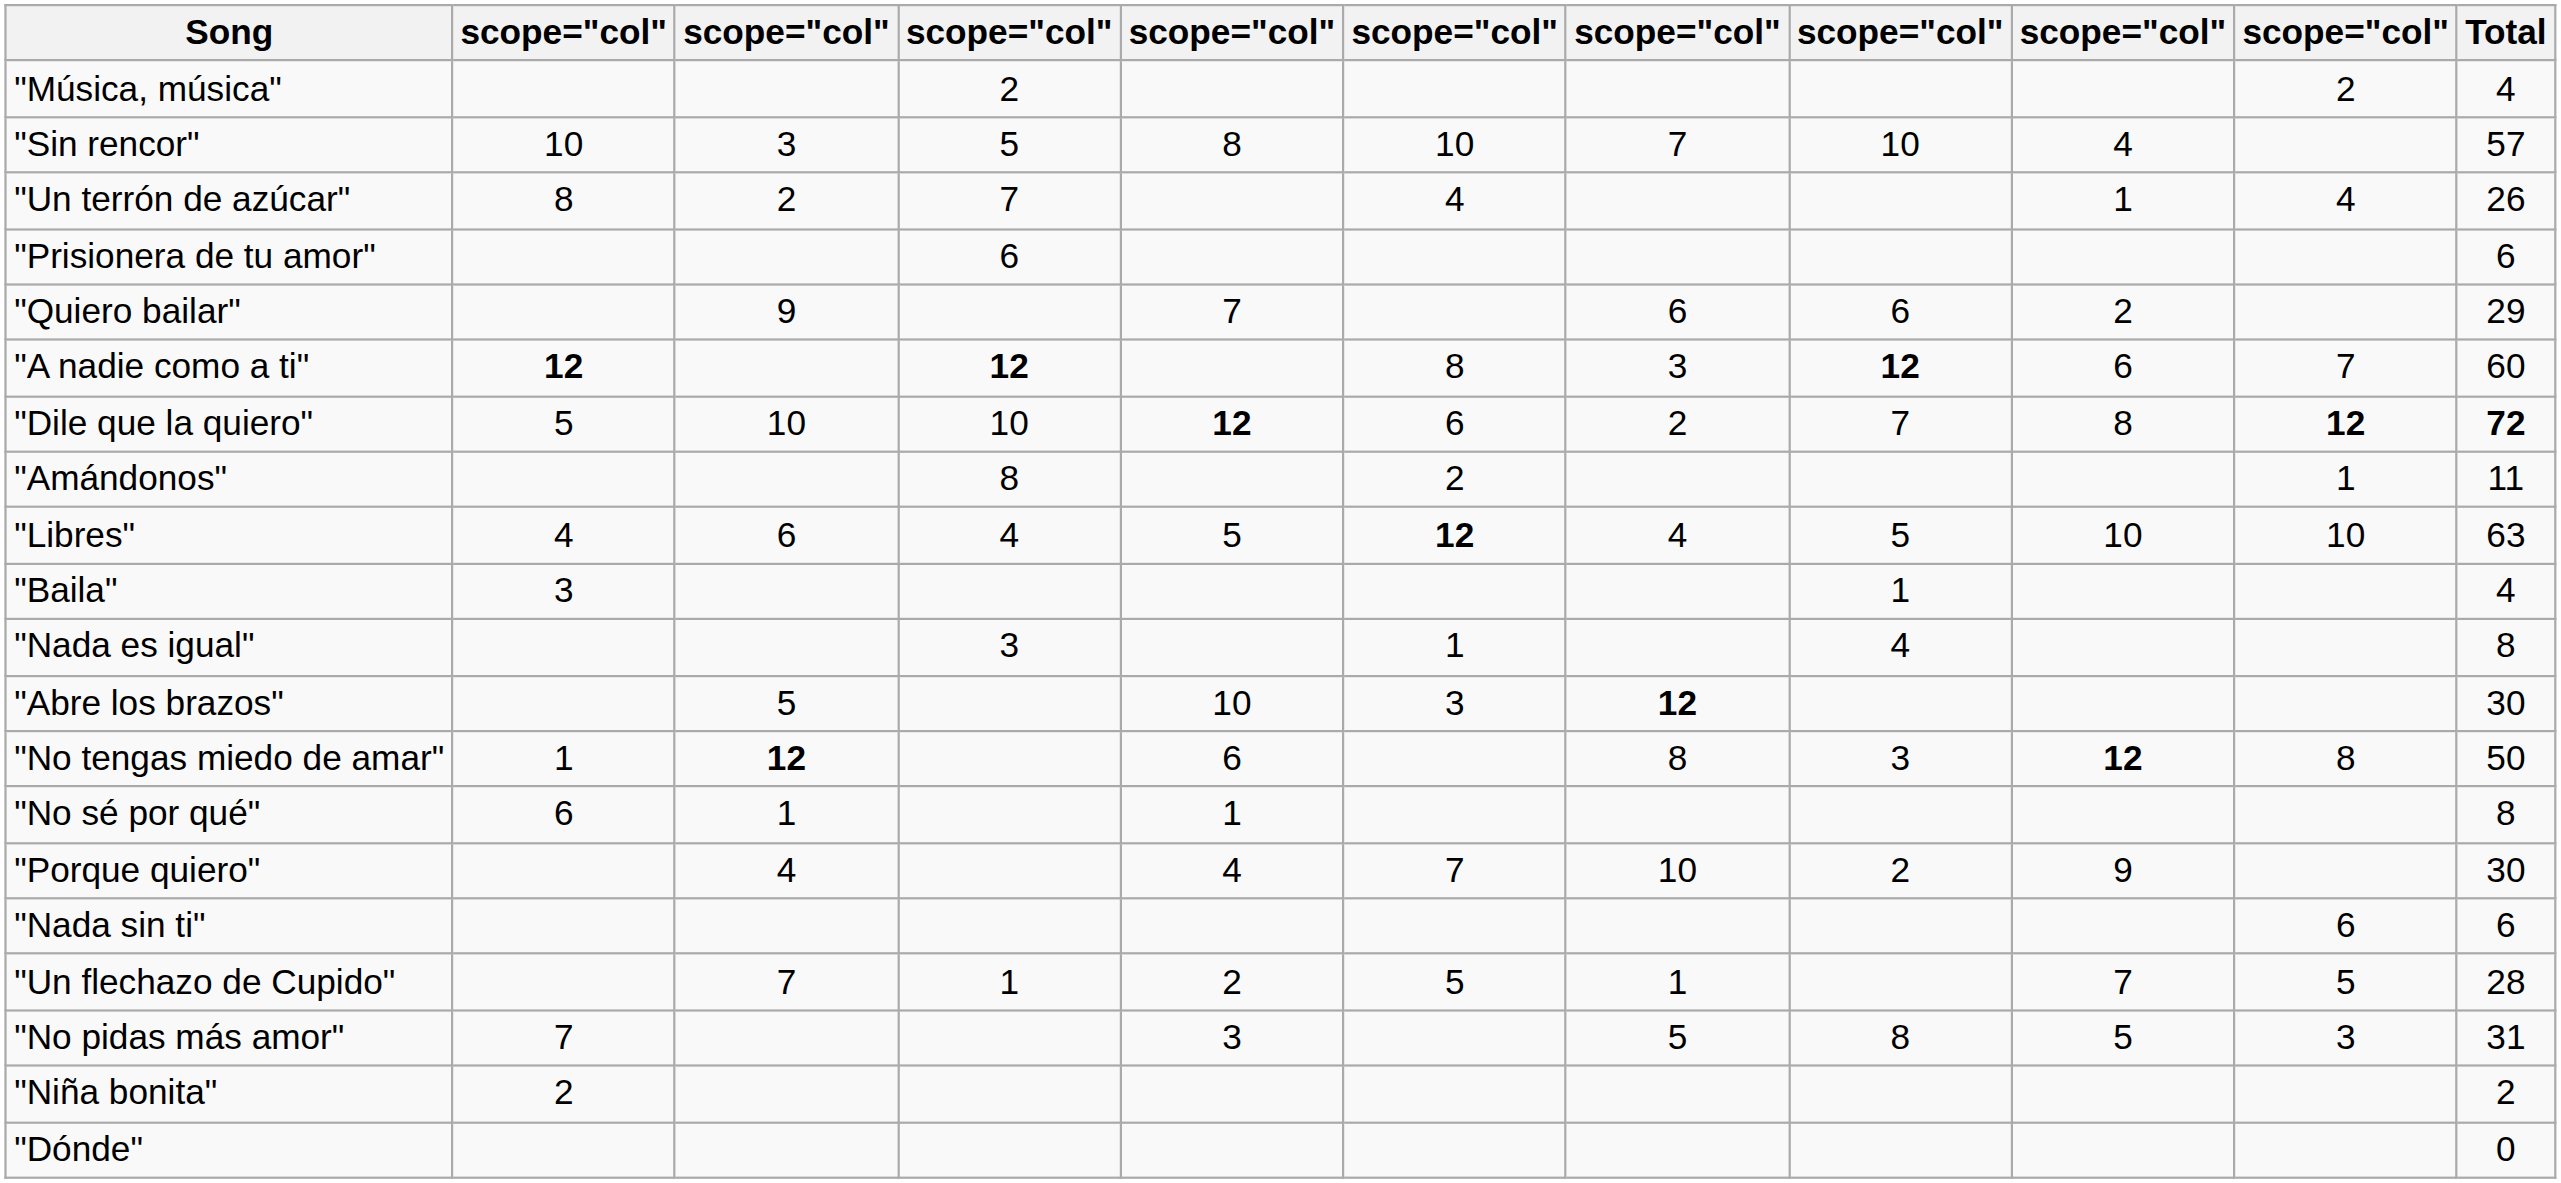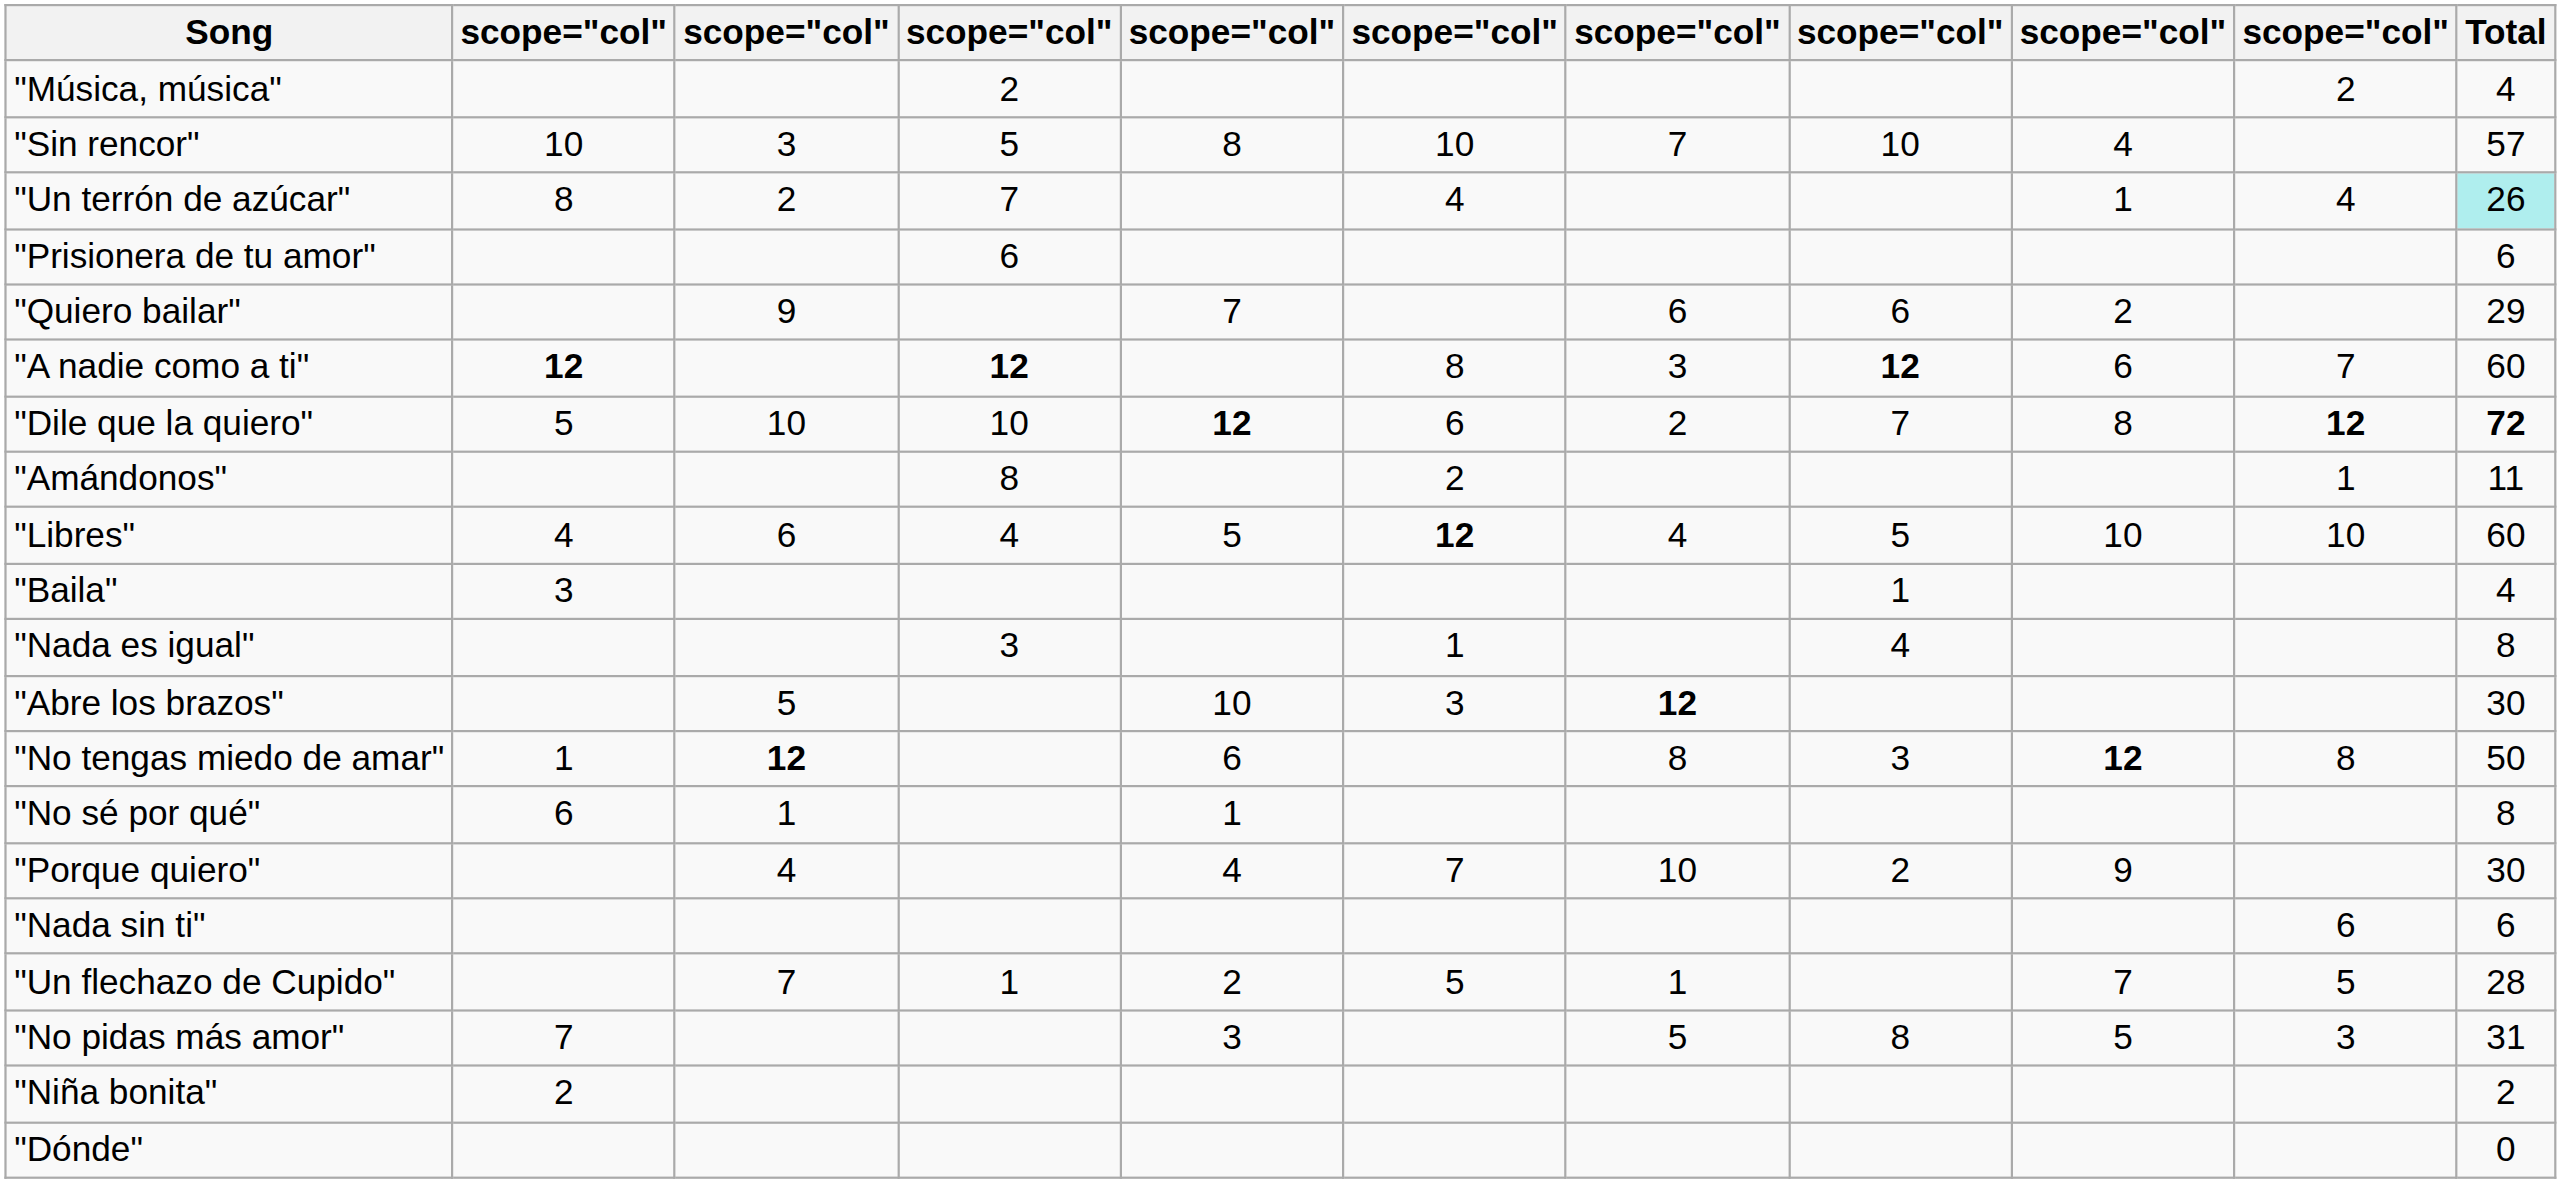(2506, 199) no background -> (2506, 199) paleturquoise background
(2506, 534) 63 -> (2506, 534) 60
